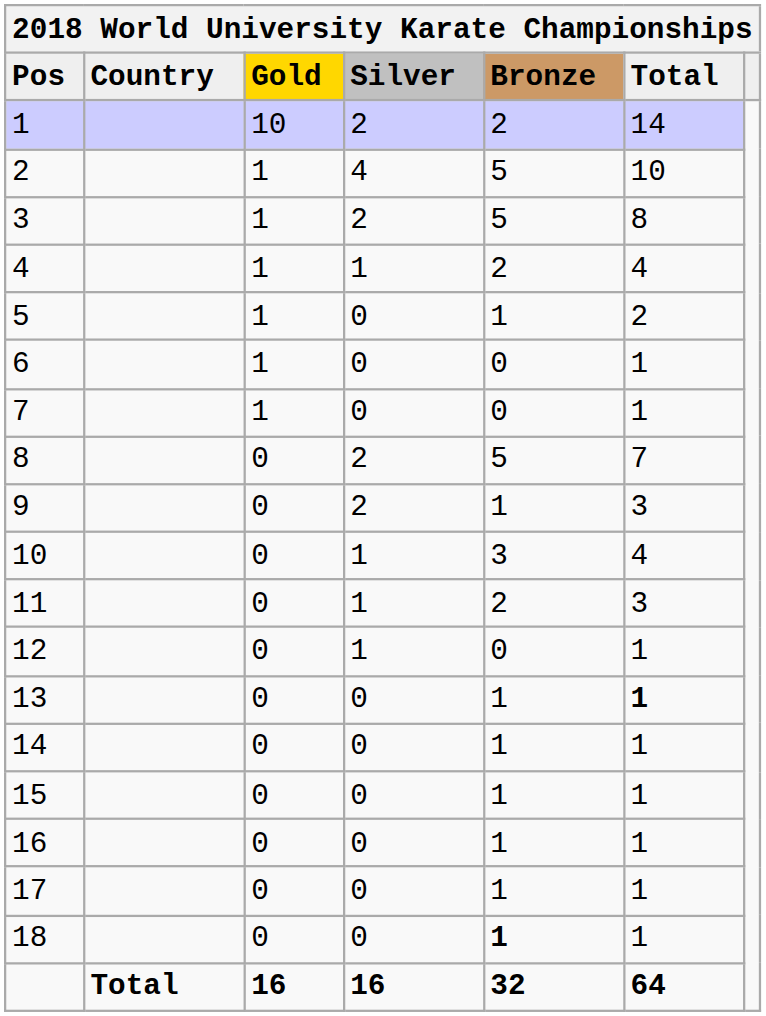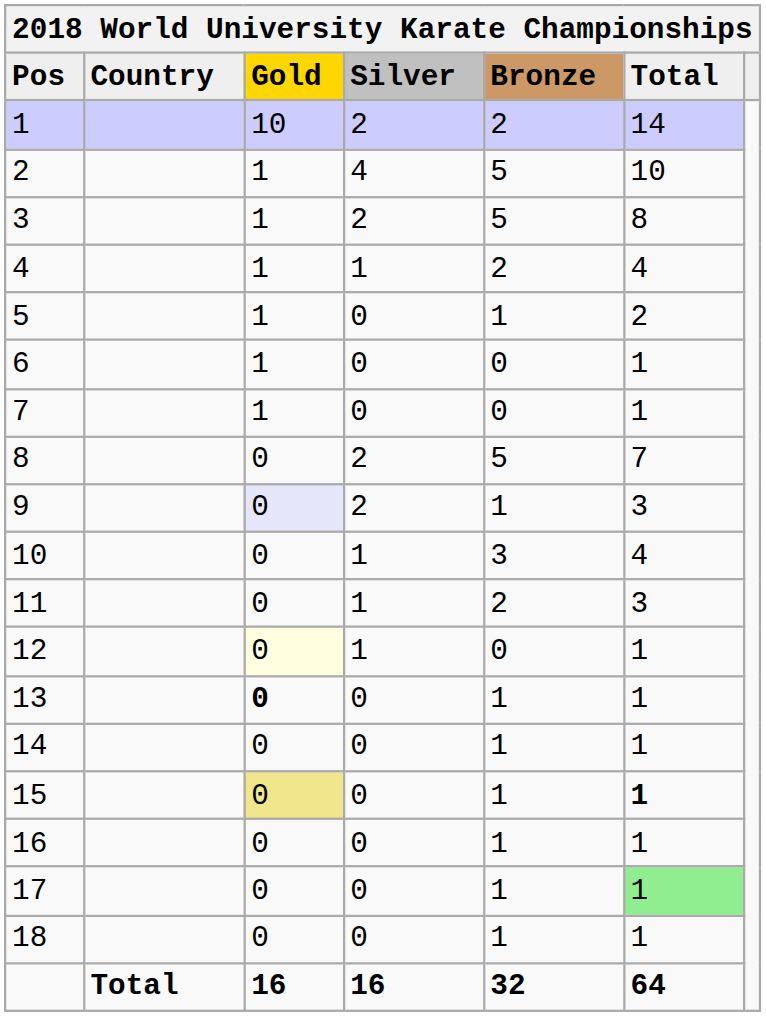(260, 508) no background -> (260, 508) lavender background
(260, 652) no background -> (260, 652) lightyellow background
(260, 699) normal -> (260, 699) bold
(639, 699) bold -> (639, 699) normal
(260, 795) no background -> (260, 795) khaki background
(639, 795) normal -> (639, 795) bold
(639, 891) no background -> (639, 891) lightgreen background
(499, 939) bold -> (499, 939) normal
